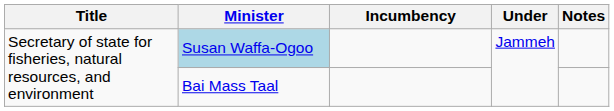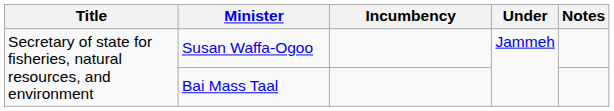(248, 48) lightblue background -> (248, 48) no background
